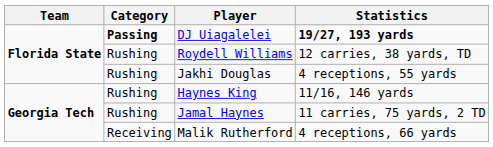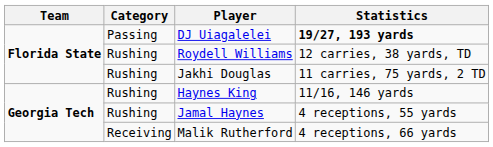(132, 35) bold -> (132, 35) normal
(378, 74) 4 receptions, 55 yards -> (392, 74) 11 carries, 75 yards, 2 TD
(392, 113) 11 carries, 75 yards, 2 TD -> (378, 113) 4 receptions, 55 yards
